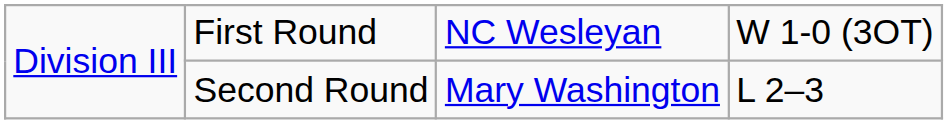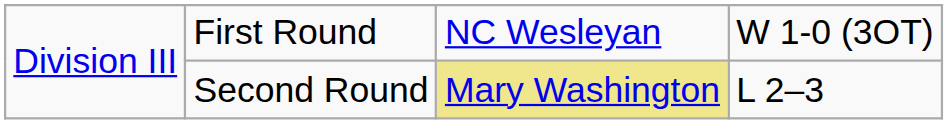(582, 88) no background -> (582, 88) khaki background
